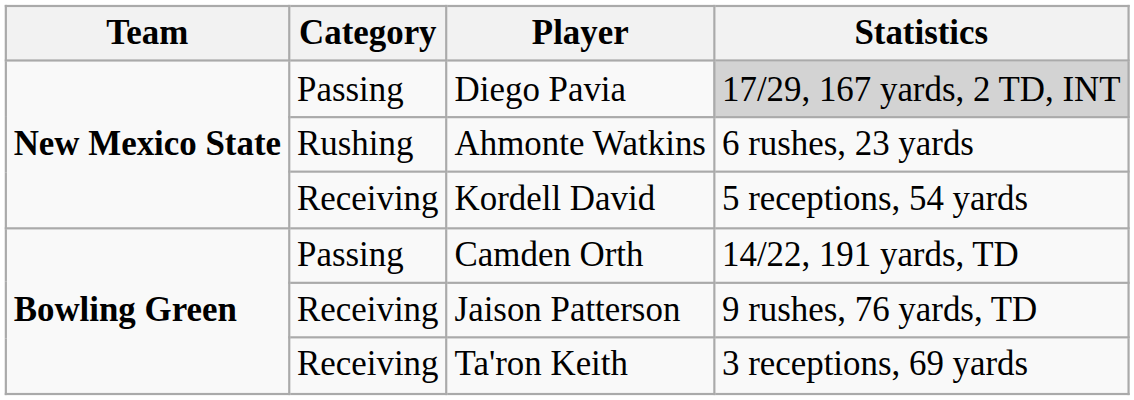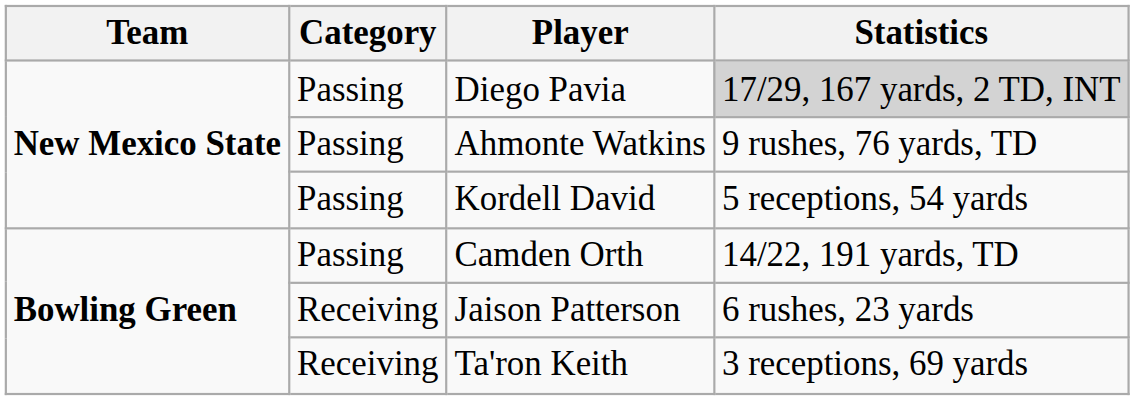(355, 143) Rushing -> (350, 143) Passing
(848, 143) 6 rushes, 23 yards -> (880, 143) 9 rushes, 76 yards, TD
(368, 198) Receiving -> (350, 198) Passing
(880, 309) 9 rushes, 76 yards, TD -> (848, 309) 6 rushes, 23 yards
